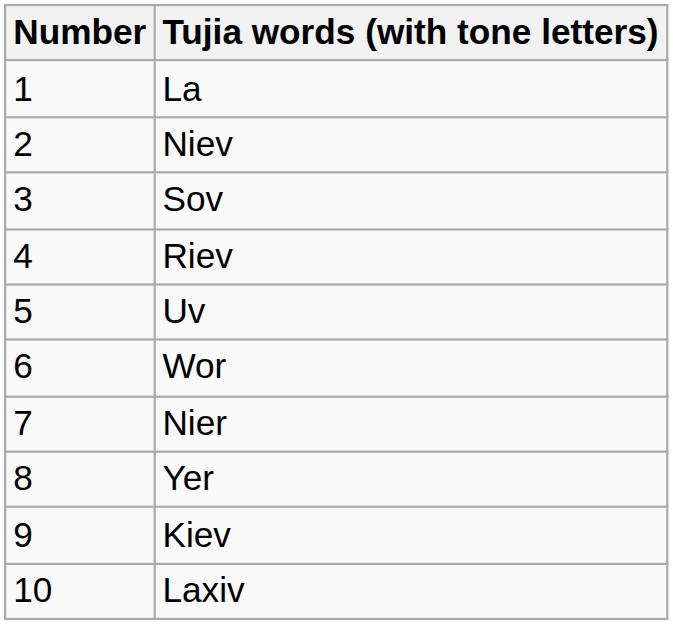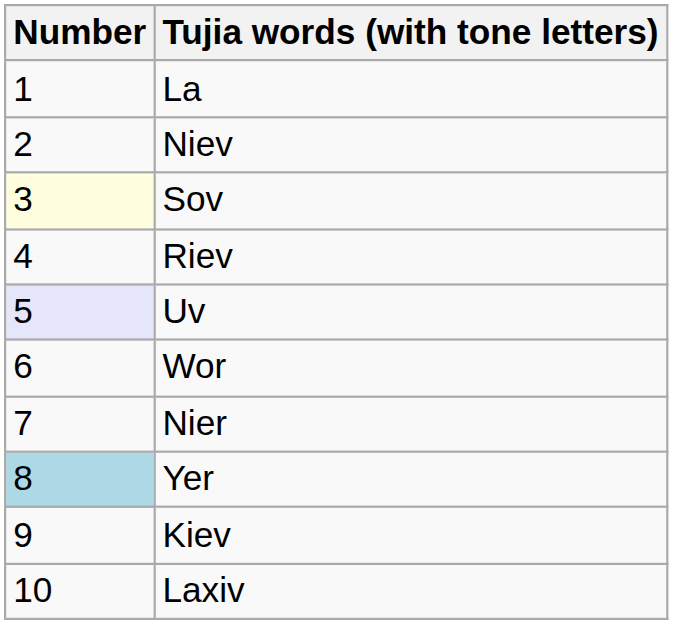(23, 199) no background -> (23, 199) lightyellow background
(23, 311) no background -> (23, 311) lavender background
(23, 479) no background -> (23, 479) lightblue background
